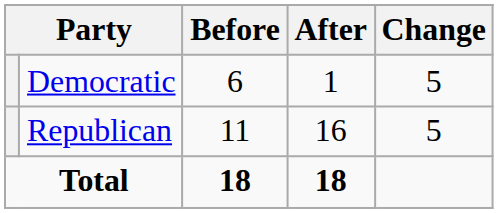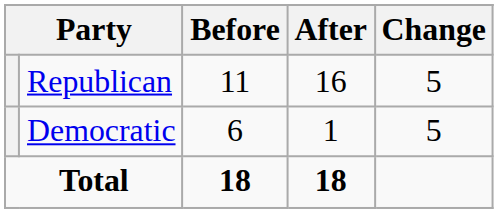rows swapped: (100, 130) <-> (101, 80)
